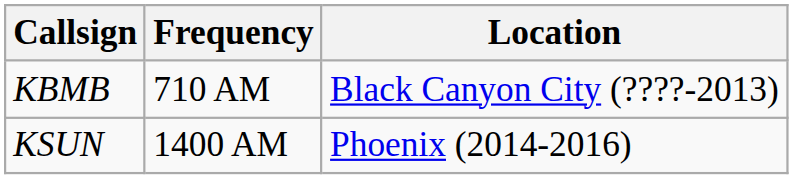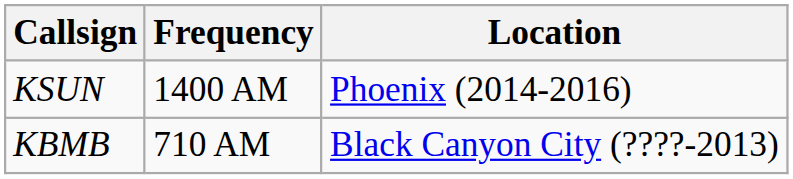rows swapped: (61, 88) <-> (58, 144)
